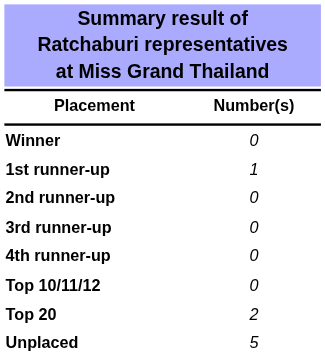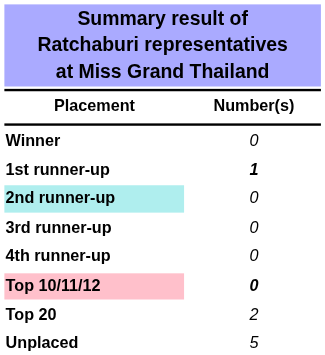(254, 169) normal -> (254, 169) bold
(60, 198) no background -> (60, 198) paleturquoise background
(53, 285) no background -> (53, 285) pink background
(254, 285) normal -> (254, 285) bold
